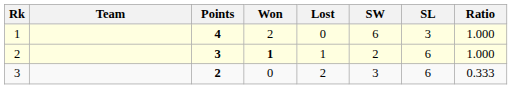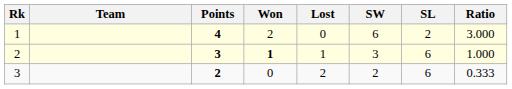(428, 34) 3 -> (428, 34) 2
(480, 34) 1.000 -> (480, 34) 3.000
(375, 53) 2 -> (375, 53) 3
(375, 73) 3 -> (375, 73) 2
